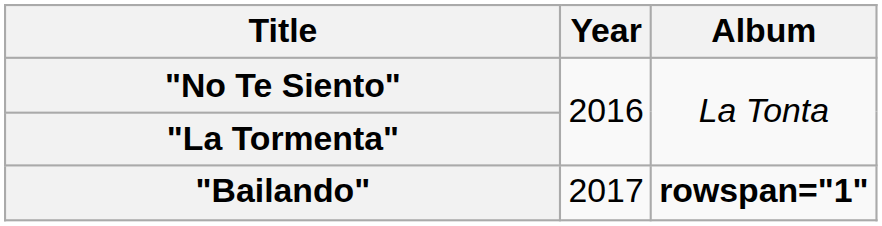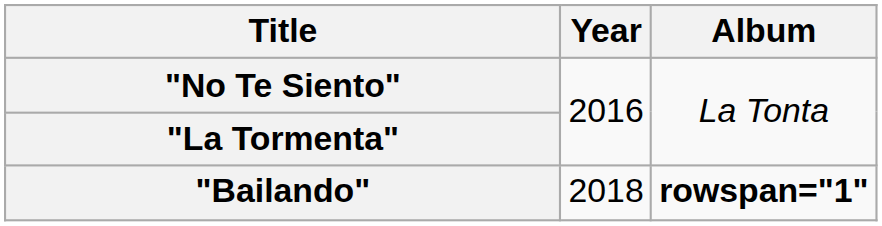(606, 191) 2017 -> (606, 191) 2018
